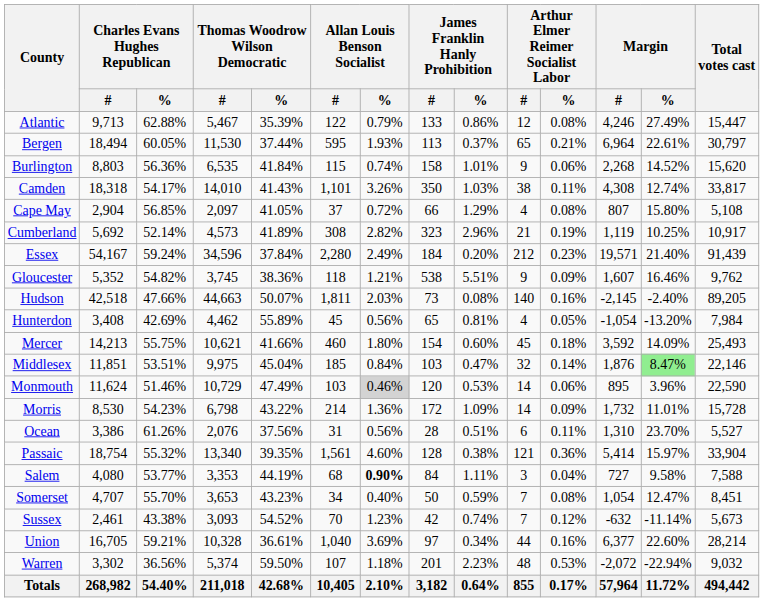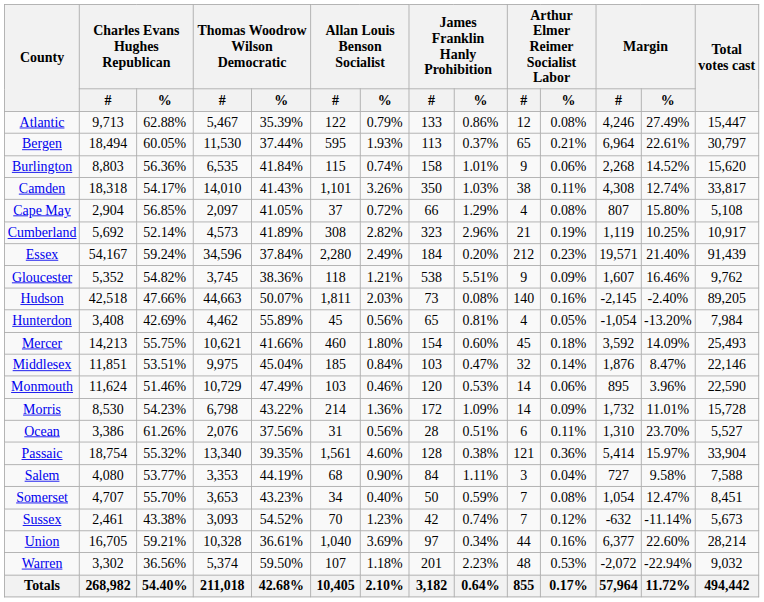(668, 365) lightgreen background -> (668, 365) no background
(385, 387) lightgrey background -> (385, 387) no background
(385, 475) bold -> (385, 475) normal
